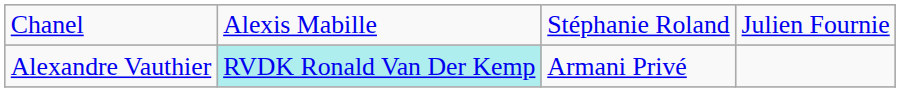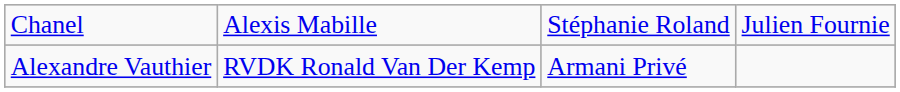(379, 65) paleturquoise background -> (379, 65) no background
